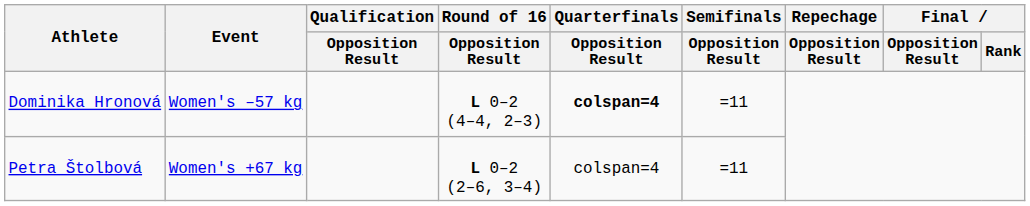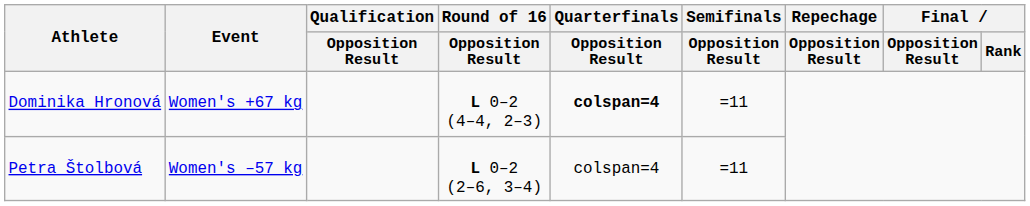(236, 104) Women's –57 kg -> (236, 104) Women's +67 kg
(236, 168) Women's +67 kg -> (236, 168) Women's –57 kg
